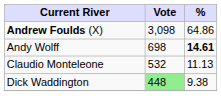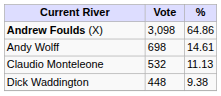(200, 47) bold -> (200, 47) normal
(157, 82) lightgreen background -> (157, 82) no background
